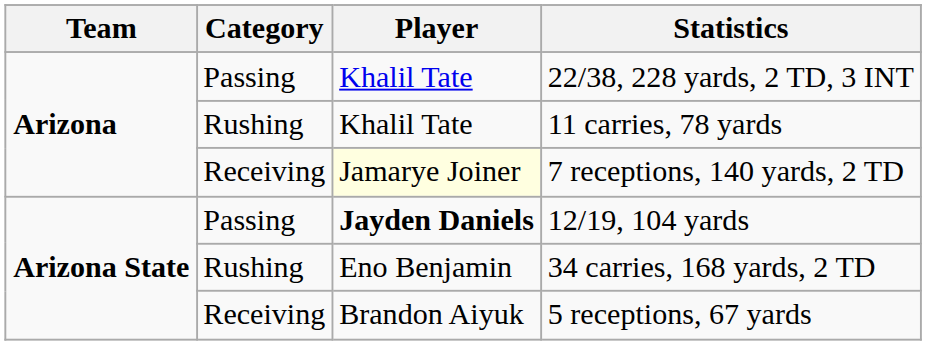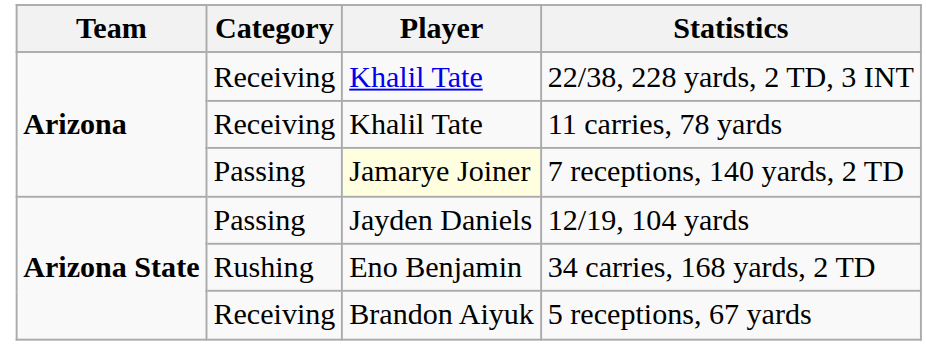(249, 76) Passing -> (274, 76) Receiving
(253, 123) Rushing -> (274, 123) Receiving
(264, 171) Receiving -> (259, 171) Passing
(437, 219) bold -> (441, 219) normal
